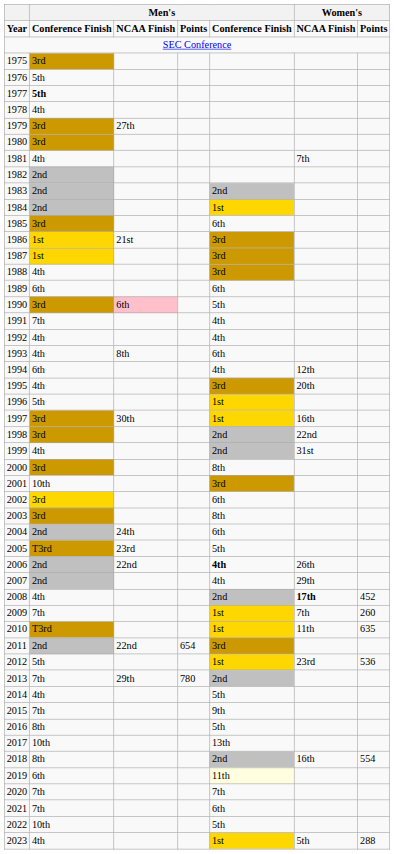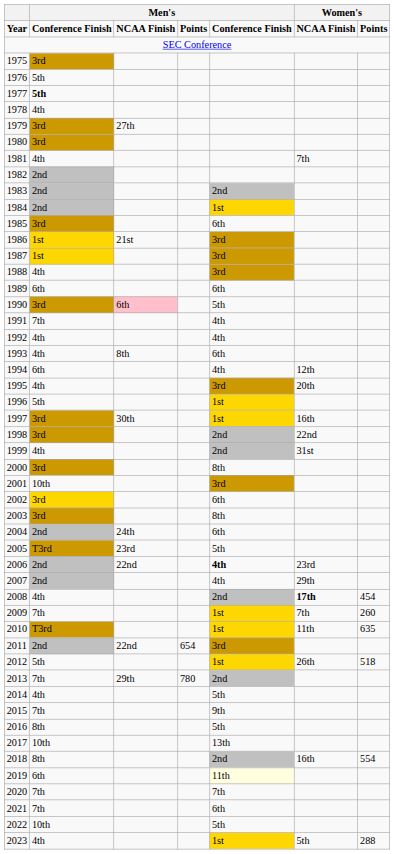(306, 564) 26th -> (306, 564) 23rd
(368, 597) 452 -> (368, 597) 454
(306, 662) 23rd -> (306, 662) 26th
(368, 662) 536 -> (368, 662) 518
